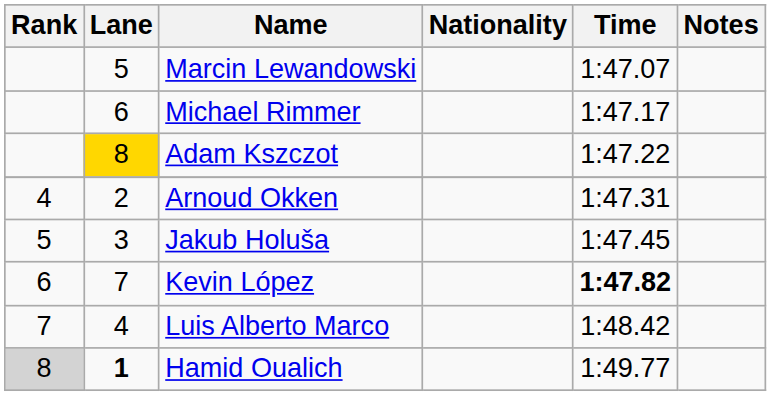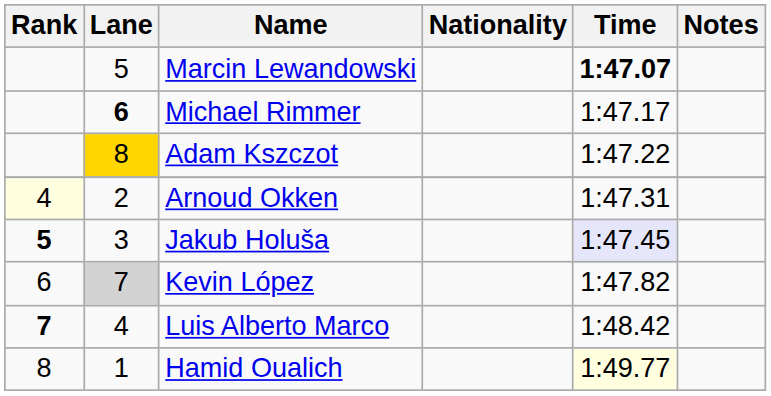(625, 68) normal -> (625, 68) bold
(121, 111) normal -> (121, 111) bold
(44, 197) no background -> (44, 197) lightyellow background
(44, 240) normal -> (44, 240) bold
(625, 240) no background -> (625, 240) lavender background
(121, 283) no background -> (121, 283) lightgrey background
(625, 283) bold -> (625, 283) normal
(44, 326) normal -> (44, 326) bold
(44, 369) lightgrey background -> (44, 369) no background
(121, 369) bold -> (121, 369) normal
(625, 369) no background -> (625, 369) lightyellow background
